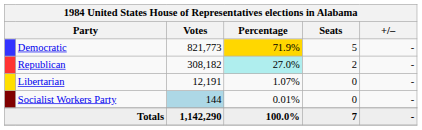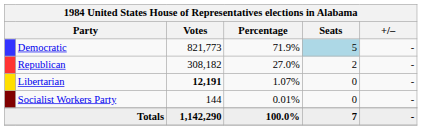(286, 47) gold background -> (286, 47) no background
(354, 47) no background -> (354, 47) lightblue background
(286, 65) paleturquoise background -> (286, 65) no background
(207, 82) normal -> (207, 82) bold
(214, 99) lightblue background -> (214, 99) no background
